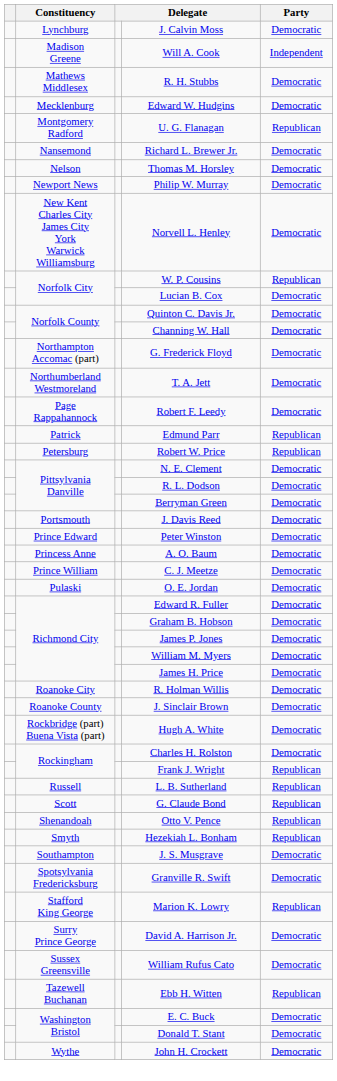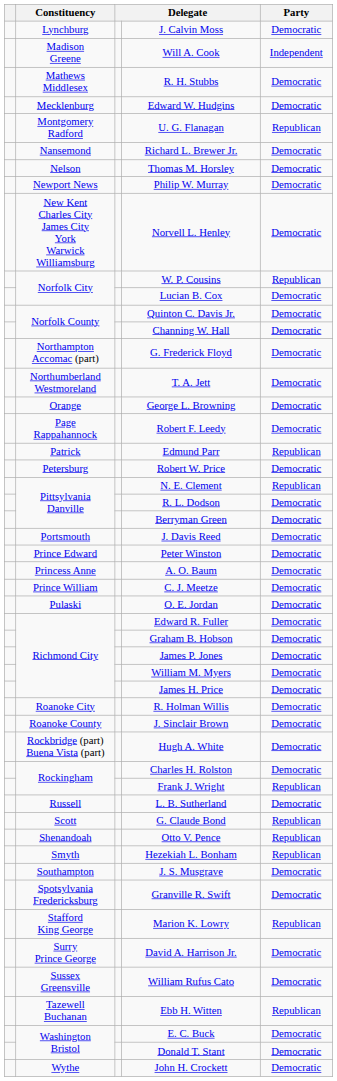+ row: (191, 405)
(296, 451) Republican -> (296, 468) Democratic
(296, 468) Democratic -> (296, 485) Republican
(296, 786) Republican -> (296, 803) Democratic
